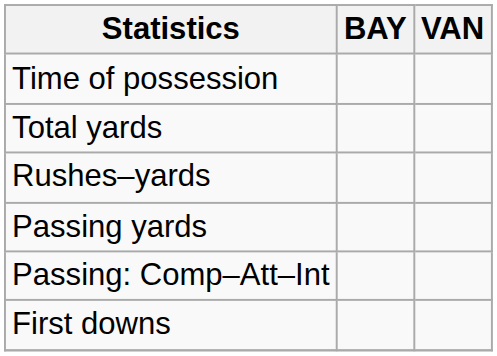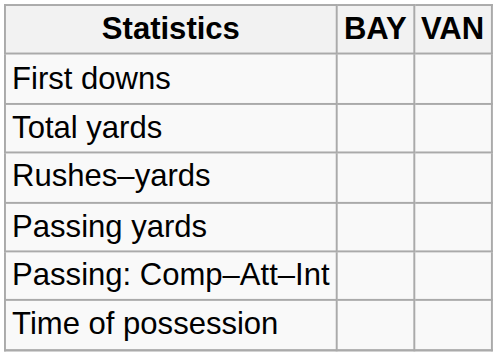rows swapped: (91, 324) <-> (145, 78)
